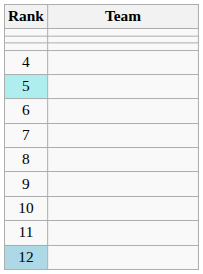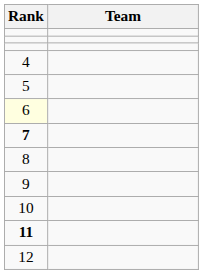(26, 86) paleturquoise background -> (26, 86) no background
(26, 110) no background -> (26, 110) lightyellow background
(26, 135) normal -> (26, 135) bold
(26, 232) normal -> (26, 232) bold
(26, 257) lightblue background -> (26, 257) no background
